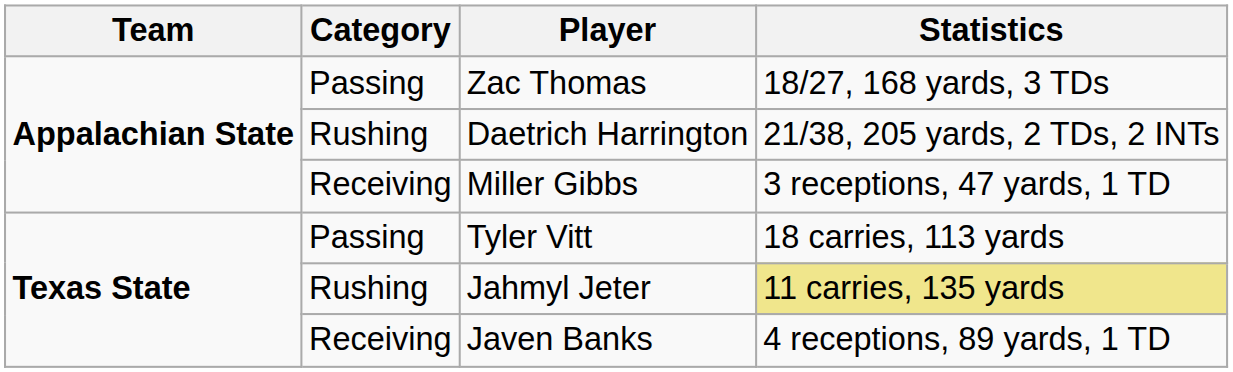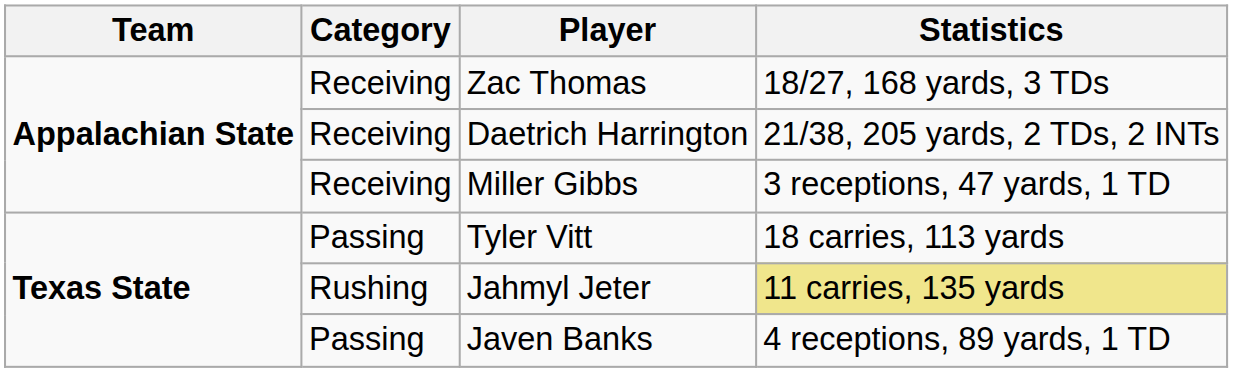(367, 82) Passing -> (380, 82) Receiving
(369, 133) Rushing -> (380, 133) Receiving
(380, 339) Receiving -> (367, 339) Passing
